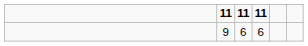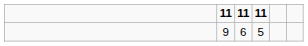(261, 31) 6 -> (261, 31) 5
